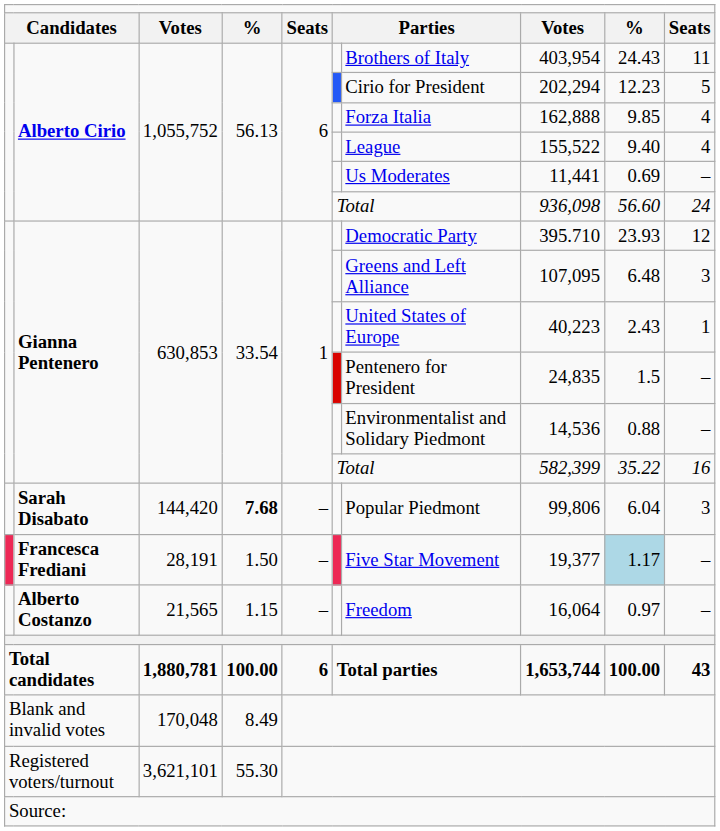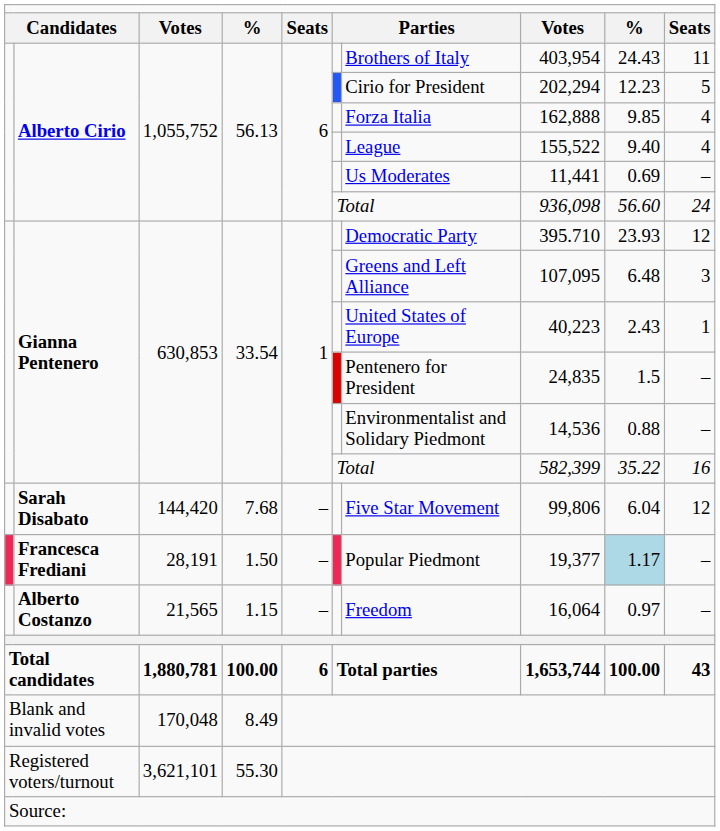(261, 508) bold -> (261, 508) normal
(413, 508) Popular Piedmont -> (422, 508) Five Star Movement
(706, 508) 3 -> (701, 508) 12
(422, 559) Five Star Movement -> (413, 559) Popular Piedmont
